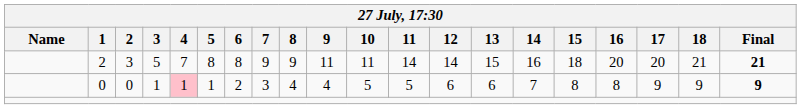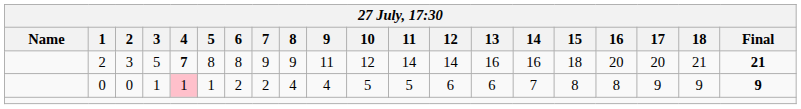(184, 62) normal -> (184, 62) bold
(368, 62) 11 -> (368, 62) 12
(492, 62) 15 -> (492, 62) 16
(266, 85) 3 -> (266, 85) 2
